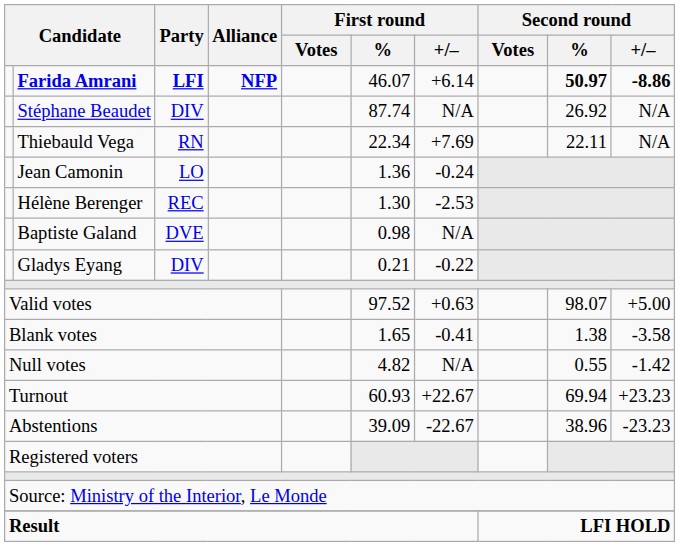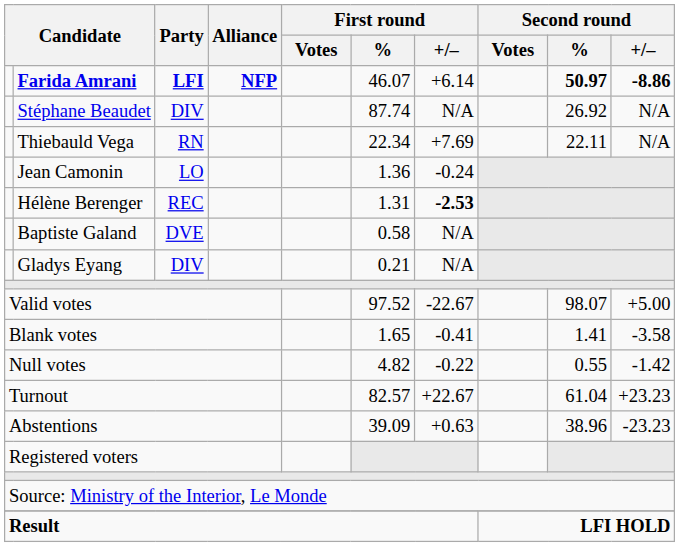(394, 203) 1.30 -> (394, 203) 1.31
(454, 203) normal -> (454, 203) bold
(394, 234) 0.98 -> (394, 234) 0.58
(454, 264) -0.22 -> (458, 264) N/A
(452, 303) +0.63 -> (450, 303) -22.67
(591, 334) 1.38 -> (591, 334) 1.41
(458, 364) N/A -> (454, 364) -0.22
(389, 395) 60.93 -> (389, 395) 82.57
(586, 395) 69.94 -> (586, 395) 61.04
(450, 426) -22.67 -> (452, 426) +0.63
